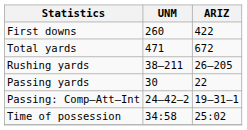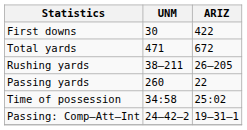(155, 31) 260 -> (151, 31) 30
(151, 82) 30 -> (155, 82) 260
rows swapped: (73, 99) <-> (64, 116)
